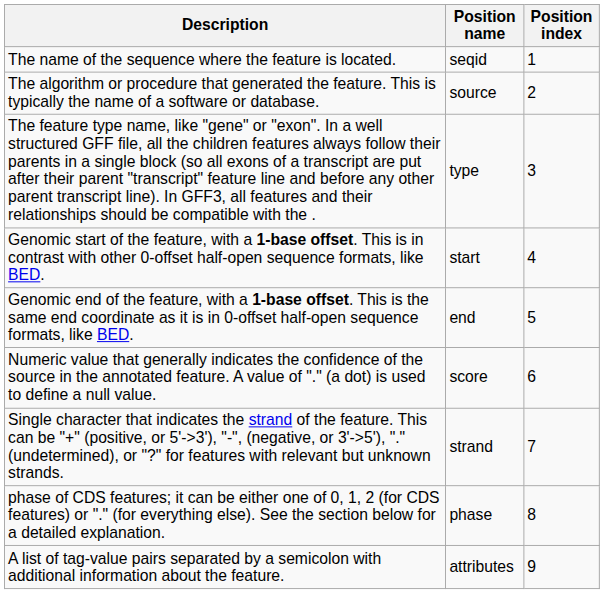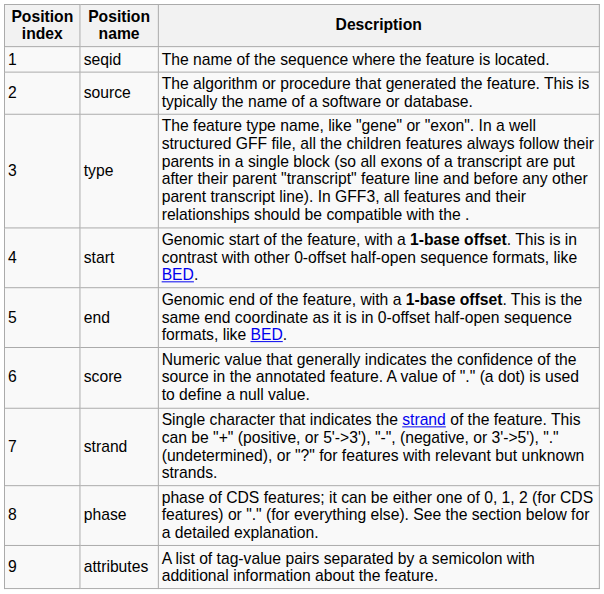columns swapped: (562, 25) <-> (225, 25)
